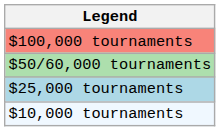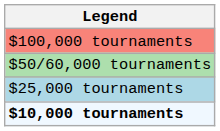(96, 114) normal -> (96, 114) bold
